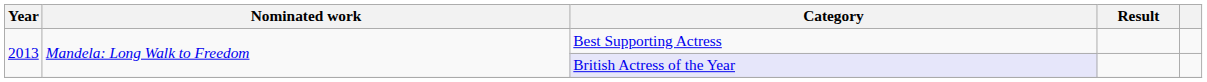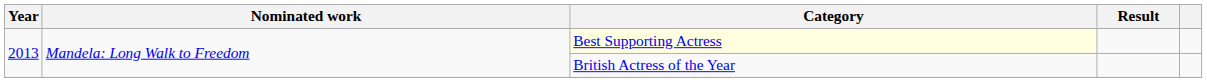(648, 41) no background -> (648, 41) lightyellow background
(654, 65) lavender background -> (654, 65) no background
